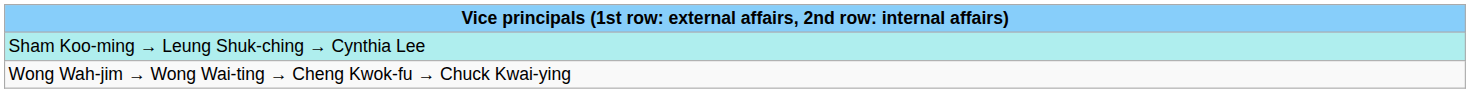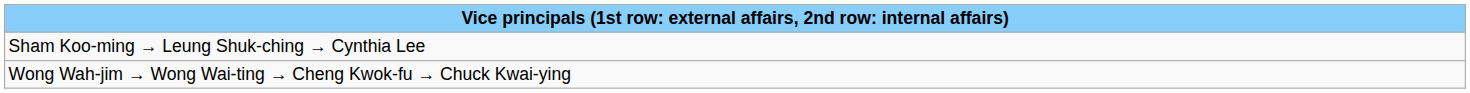(217, 46) paleturquoise background -> (217, 46) no background
